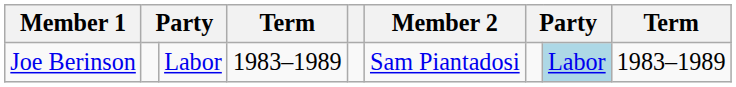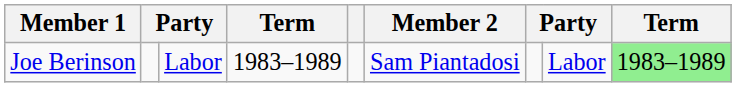(577, 61) lightblue background -> (577, 61) no background
(671, 61) no background -> (671, 61) lightgreen background
